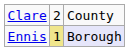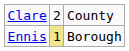(94, 36) lavender background -> (94, 36) no background
